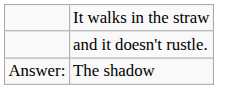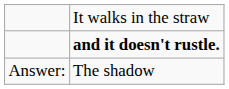(140, 44) normal -> (146, 44) bold
